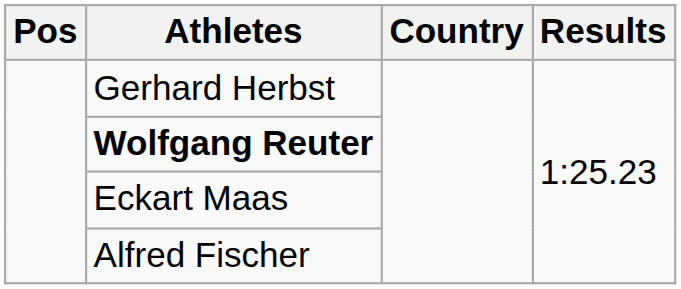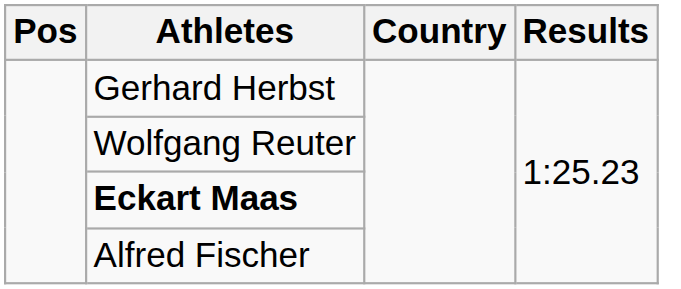(233, 143) bold -> (225, 143) normal
(191, 198) normal -> (196, 198) bold
